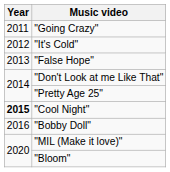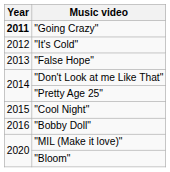(18, 28) normal -> (18, 28) bold
(18, 110) bold -> (18, 110) normal
